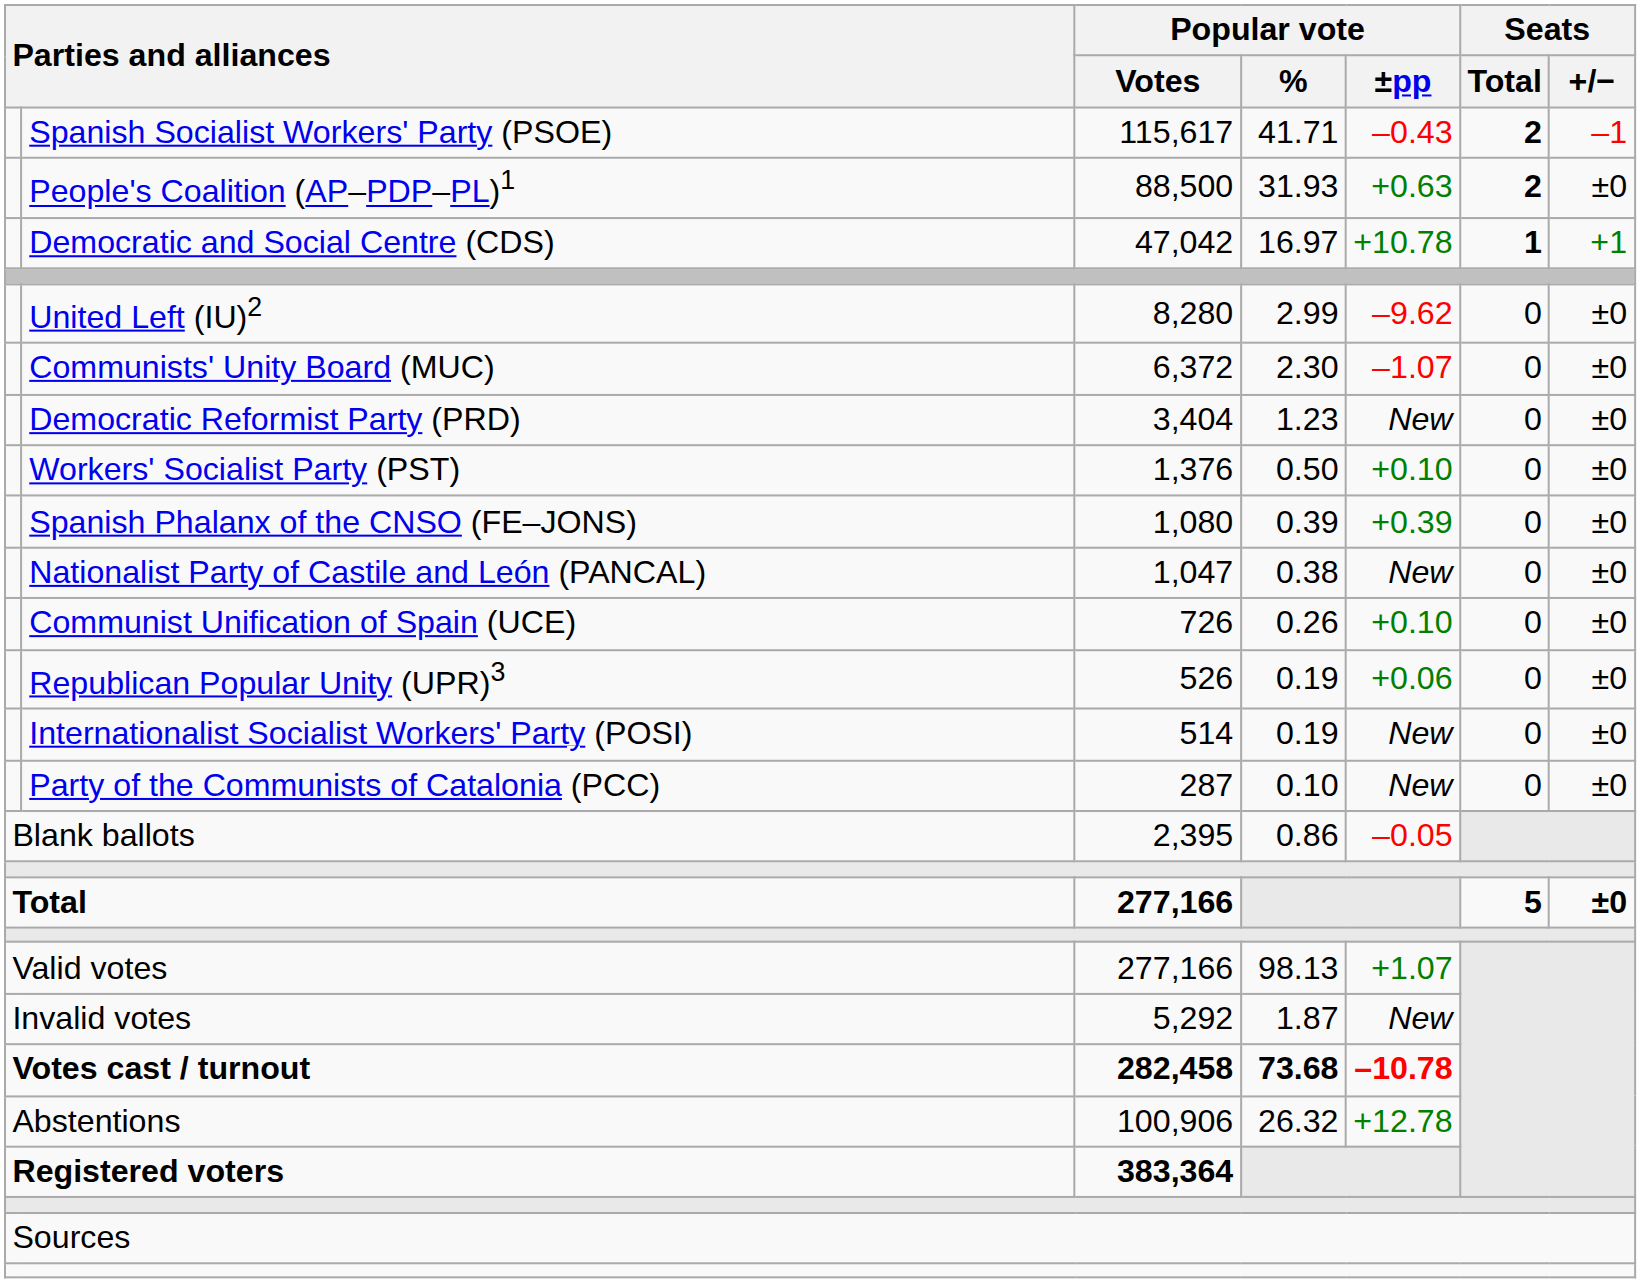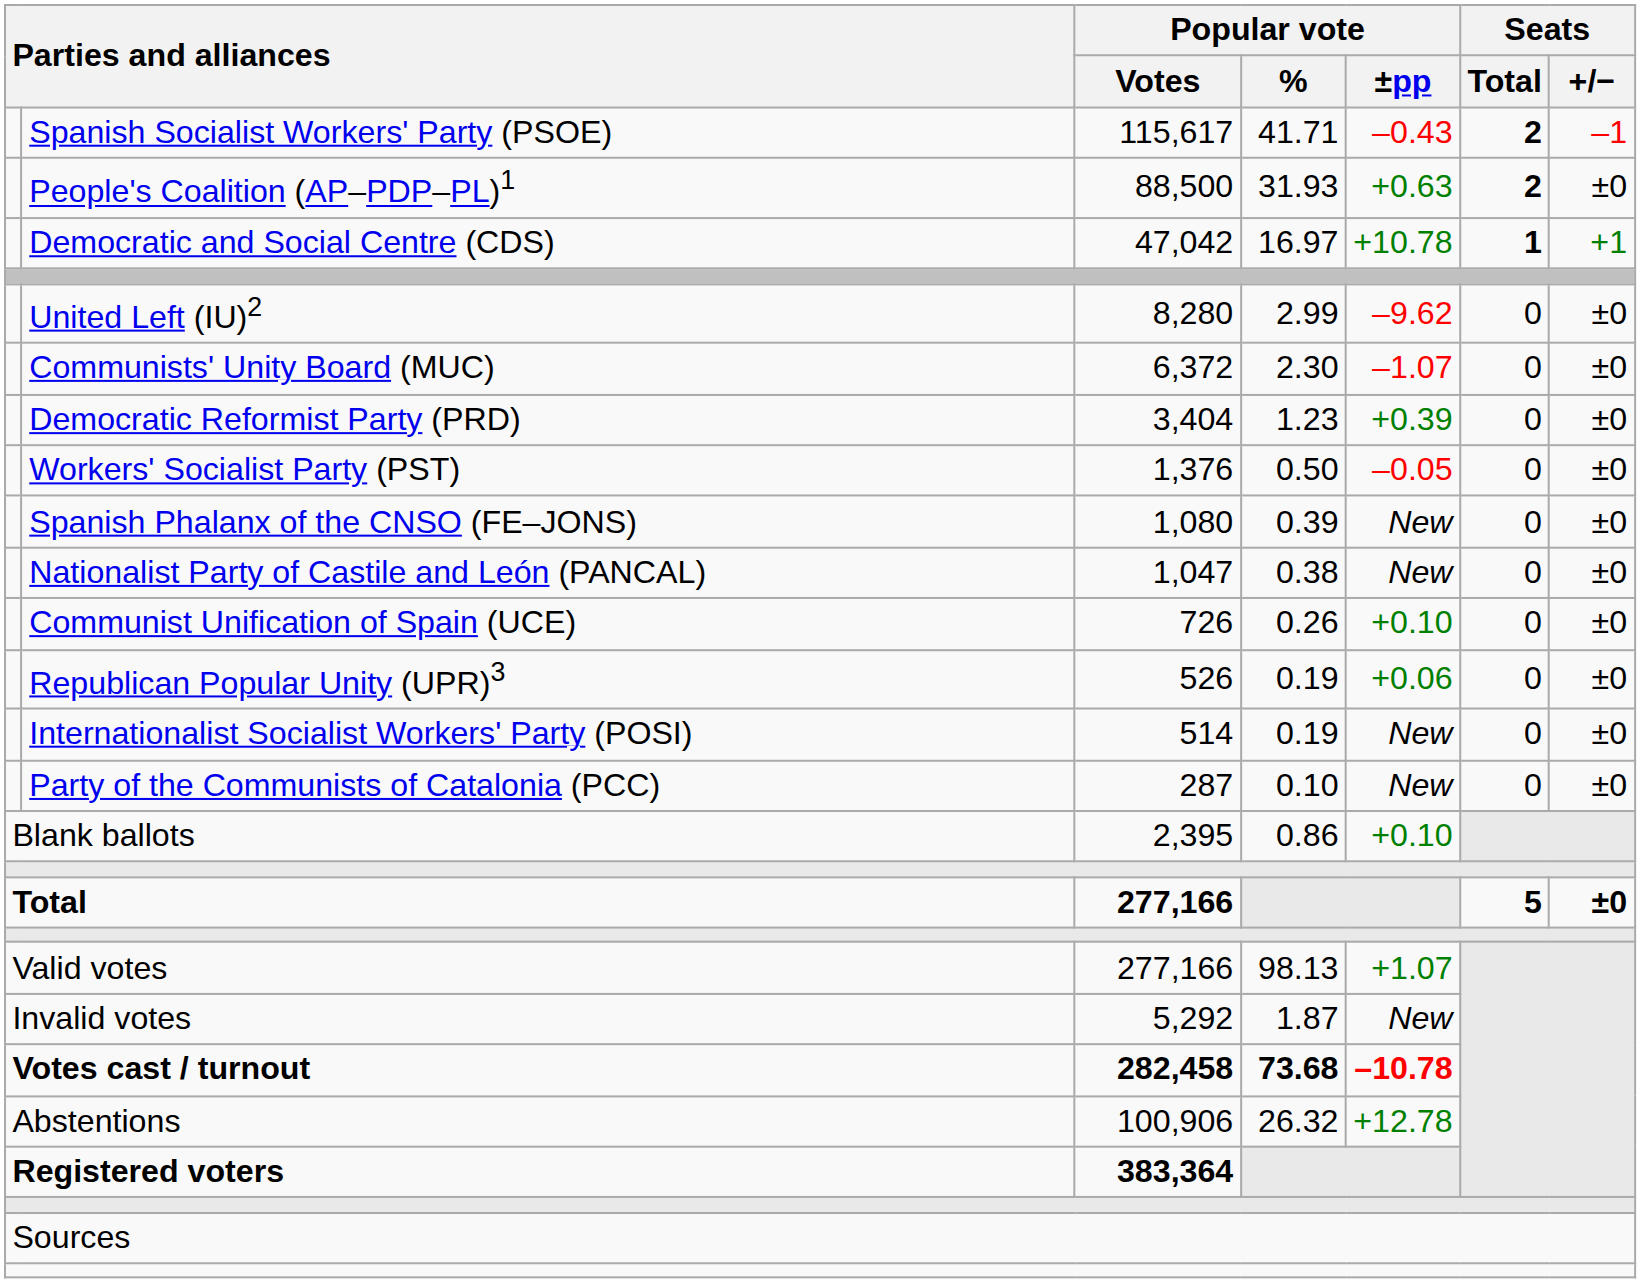(1420, 419) New -> (1412, 419) +0.39
(1412, 470) +0.10 -> (1412, 470) –0.05
(1412, 521) +0.39 -> (1420, 521) New
(1412, 835) –0.05 -> (1412, 835) +0.10
